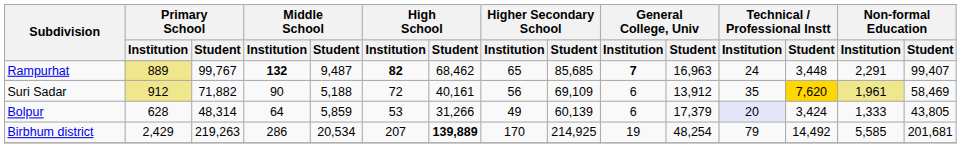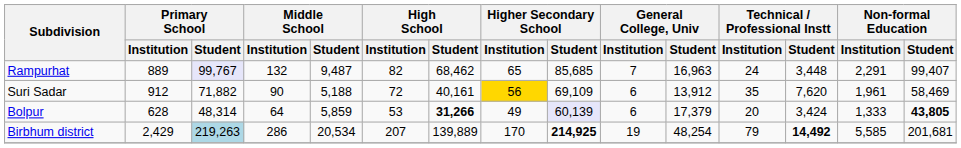(158, 71) khaki background -> (158, 71) no background
(217, 71) no background -> (217, 71) lavender background
(277, 71) bold -> (277, 71) normal
(396, 71) bold -> (396, 71) normal
(633, 71) bold -> (633, 71) normal
(158, 91) khaki background -> (158, 91) no background
(514, 91) no background -> (514, 91) gold background
(811, 91) gold background -> (811, 91) no background
(871, 91) khaki background -> (871, 91) no background
(455, 112) normal -> (455, 112) bold
(574, 112) no background -> (574, 112) lavender background
(752, 112) lavender background -> (752, 112) no background
(930, 112) normal -> (930, 112) bold
(217, 132) no background -> (217, 132) lightblue background
(455, 132) bold -> (455, 132) normal
(574, 132) normal -> (574, 132) bold
(811, 132) normal -> (811, 132) bold
